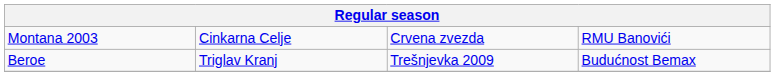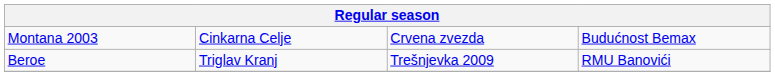(626, 37) RMU Banovići -> (639, 37) Budućnost Bemax
(639, 60) Budućnost Bemax -> (626, 60) RMU Banovići
